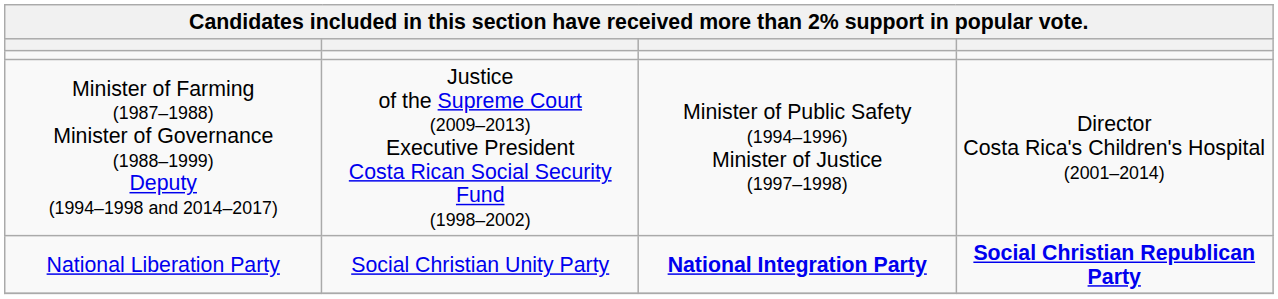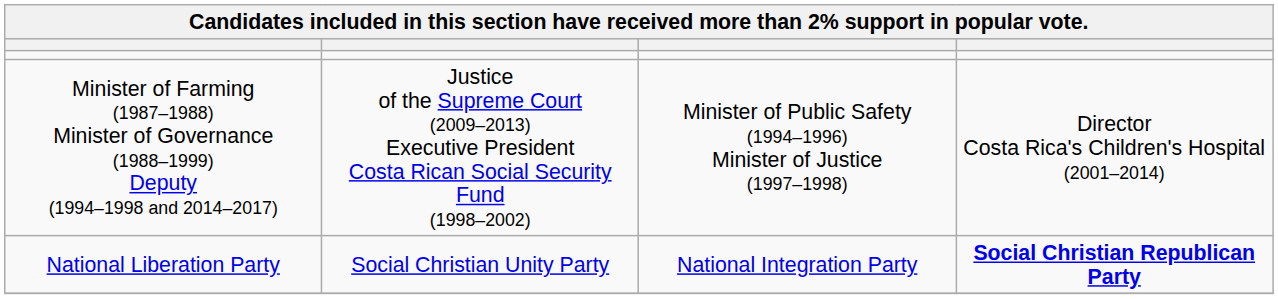(797, 265) bold -> (797, 265) normal
